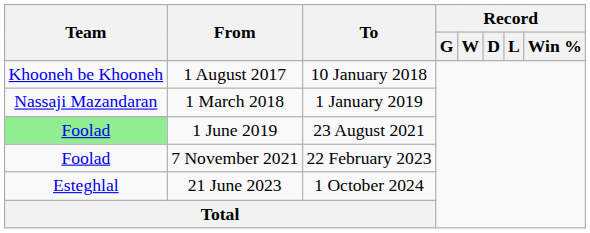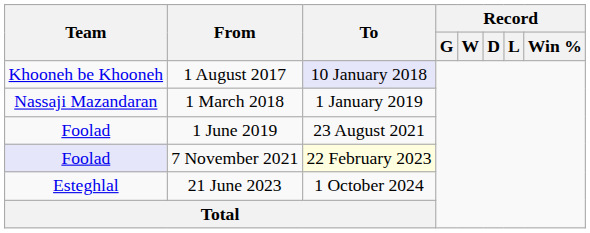(369, 74) no background -> (369, 74) lavender background
(86, 130) lightgreen background -> (86, 130) no background
(86, 158) no background -> (86, 158) lavender background
(369, 158) no background -> (369, 158) lightyellow background
